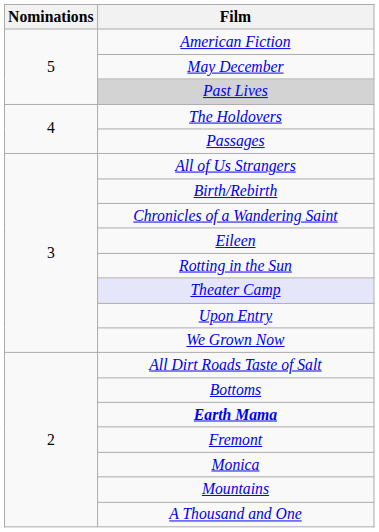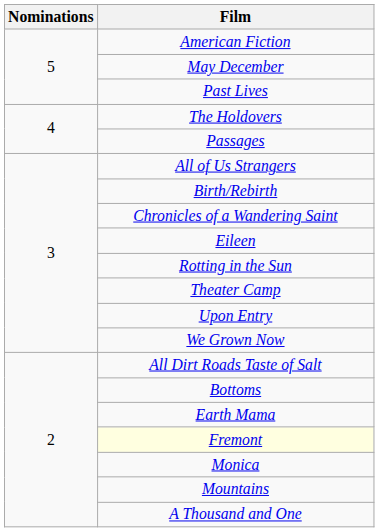(235, 91) lightgrey background -> (235, 91) no background
(235, 290) lavender background -> (235, 290) no background
(235, 414) bold -> (235, 414) normal
(235, 439) no background -> (235, 439) lightyellow background
